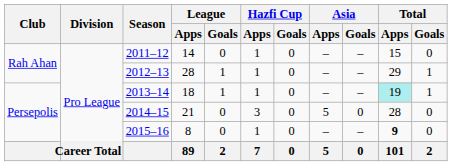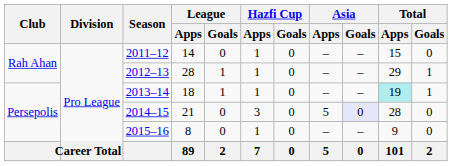(360, 111) no background -> (360, 111) lavender background
(395, 131) bold -> (395, 131) normal
